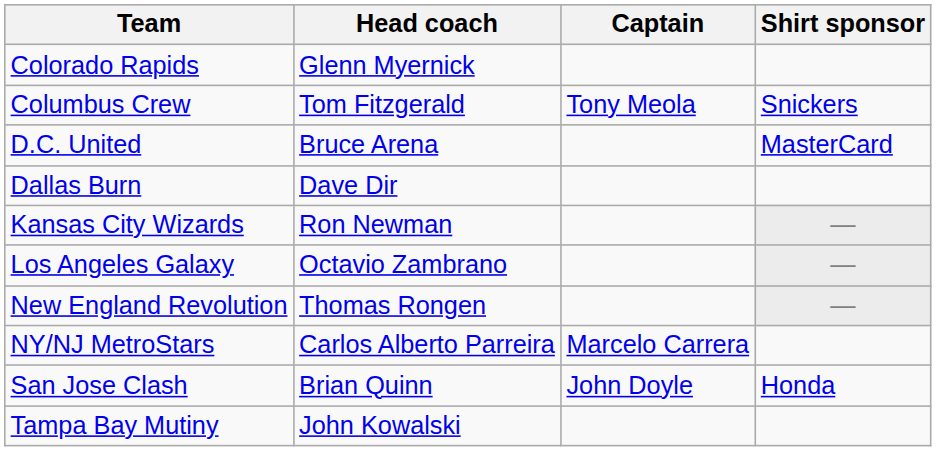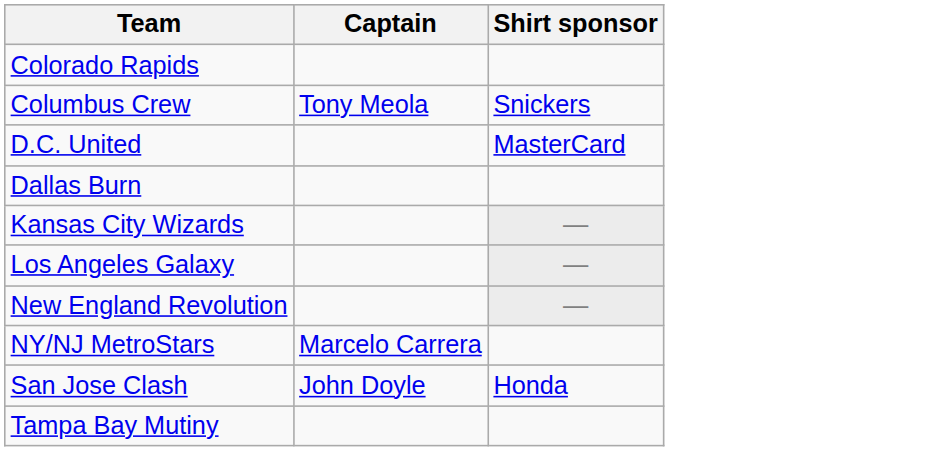- column: (427, 24)
